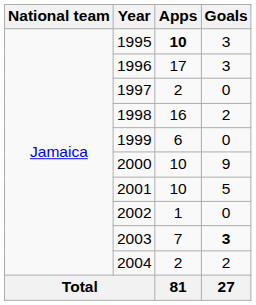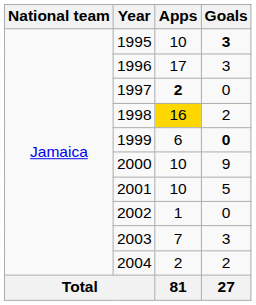(178, 41) bold -> (178, 41) normal
(226, 41) normal -> (226, 41) bold
(178, 90) normal -> (178, 90) bold
(178, 115) no background -> (178, 115) gold background
(226, 139) normal -> (226, 139) bold
(226, 238) bold -> (226, 238) normal
